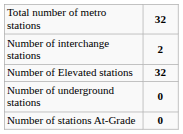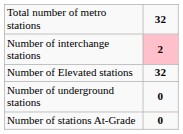(160, 49) no background -> (160, 49) pink background
